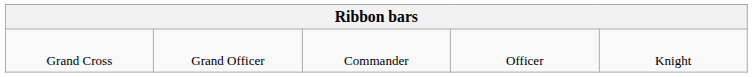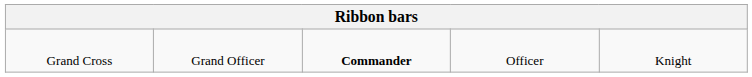(376, 60) normal -> (376, 59) bold
